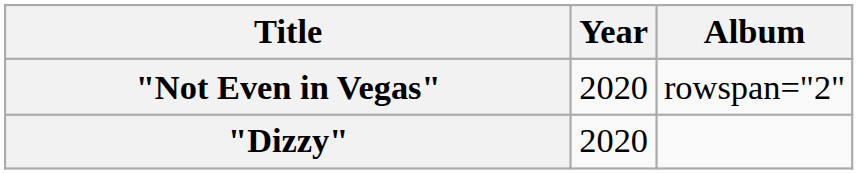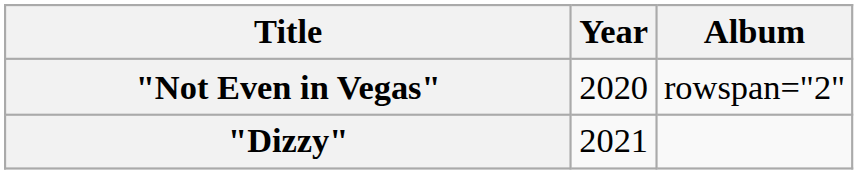(614, 140) 2020 -> (614, 140) 2021
